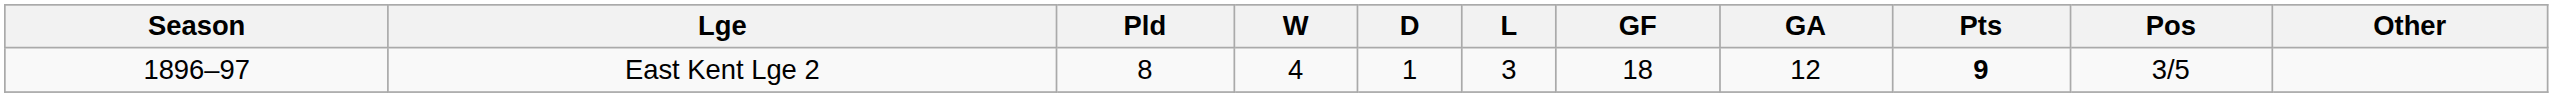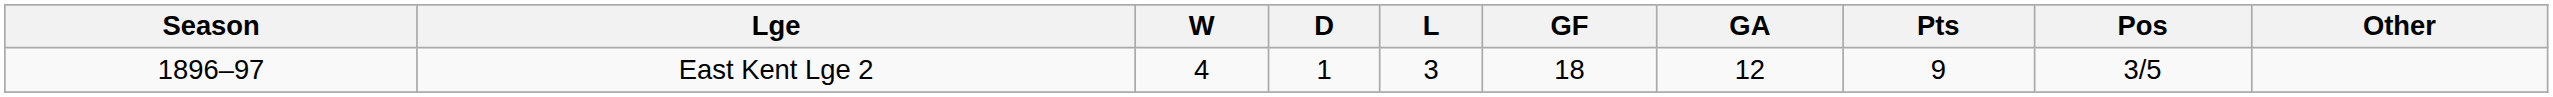- column: (1145, 26)
(1981, 69) bold -> (1938, 69) normal
